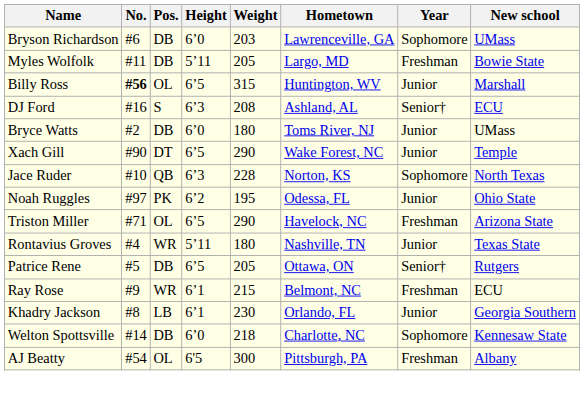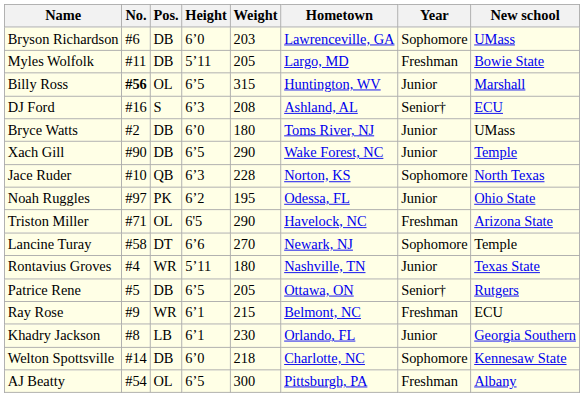(163, 152) DT -> (163, 152) DB
(195, 221) 6’5 -> (194, 221) 6'5
+ row: (50, 244)
(194, 358) 6'5 -> (195, 381) 6’5
